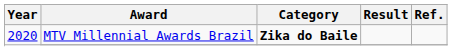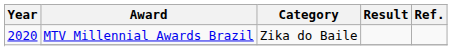(309, 35) bold -> (309, 35) normal
